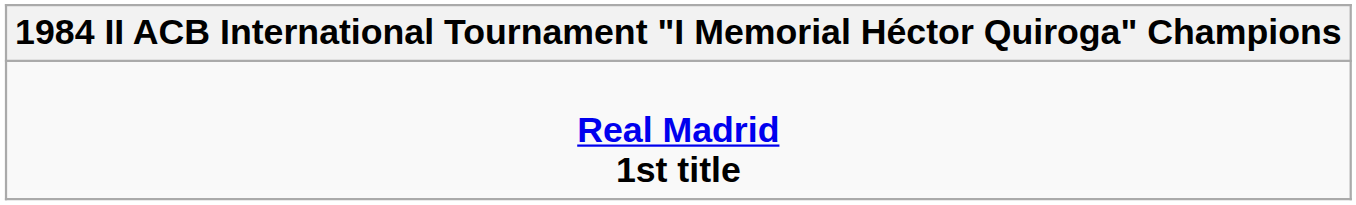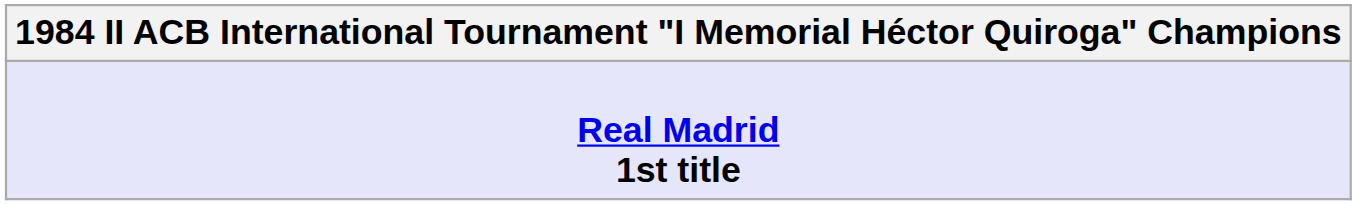(678, 149) no background -> (678, 149) lavender background
